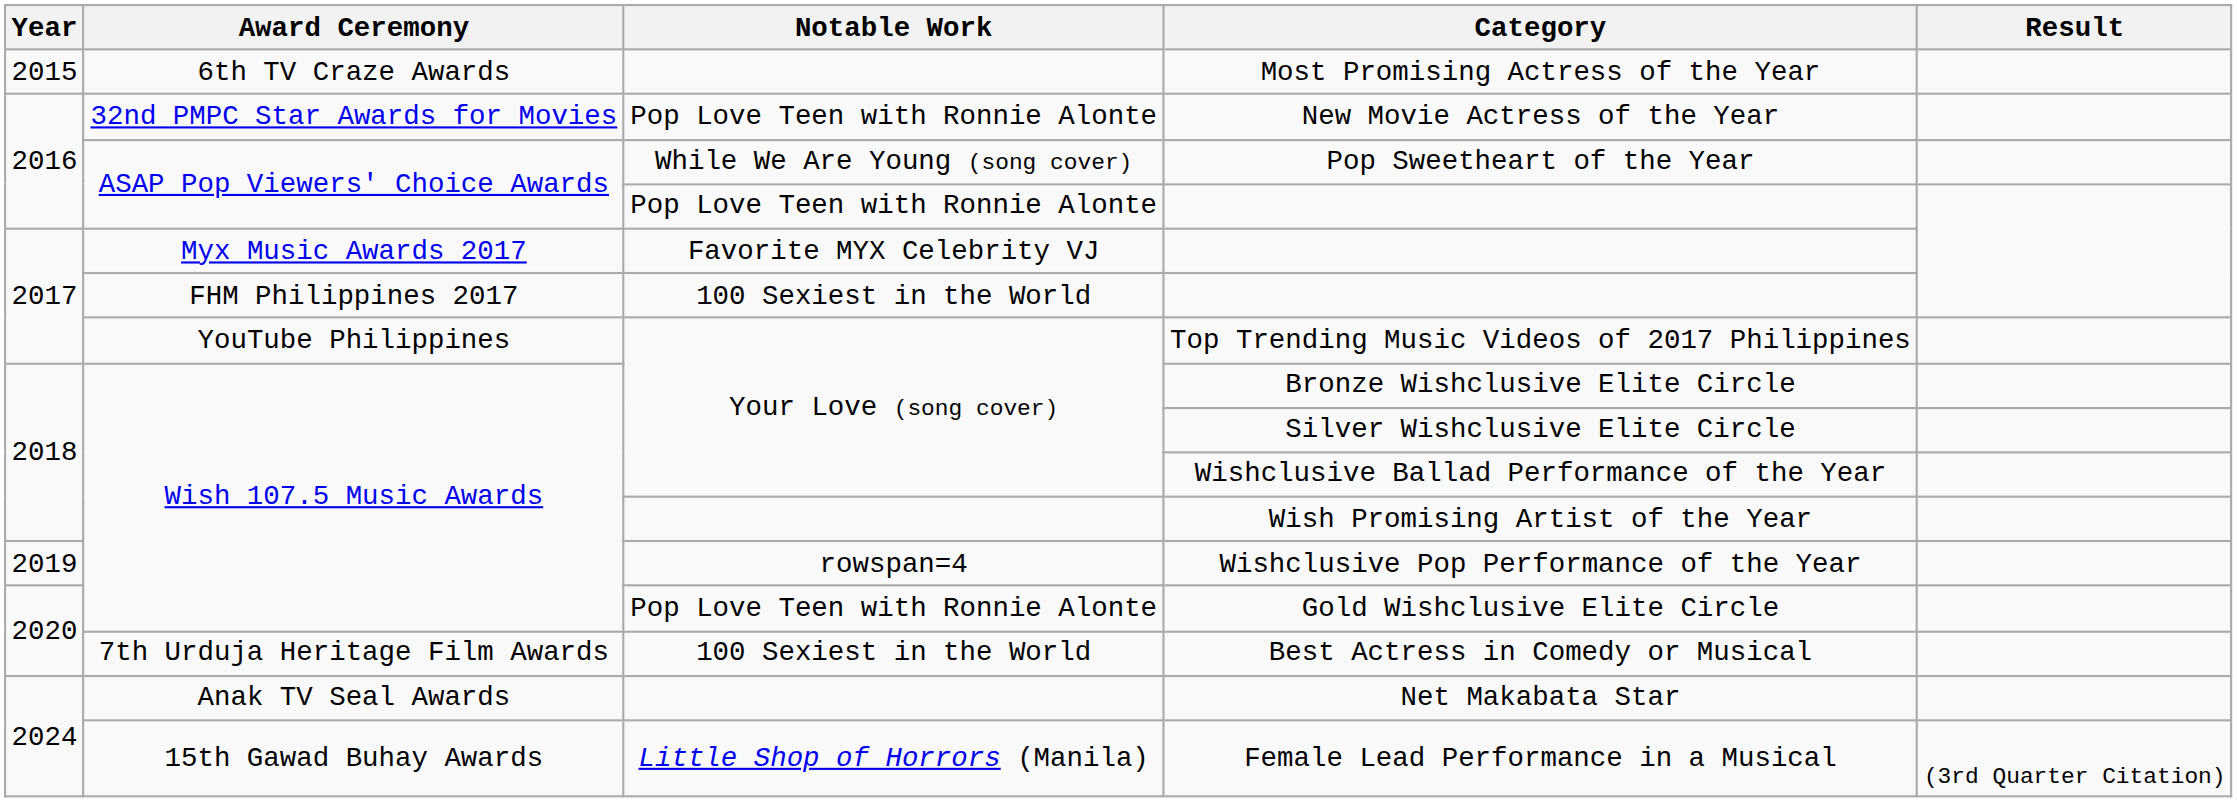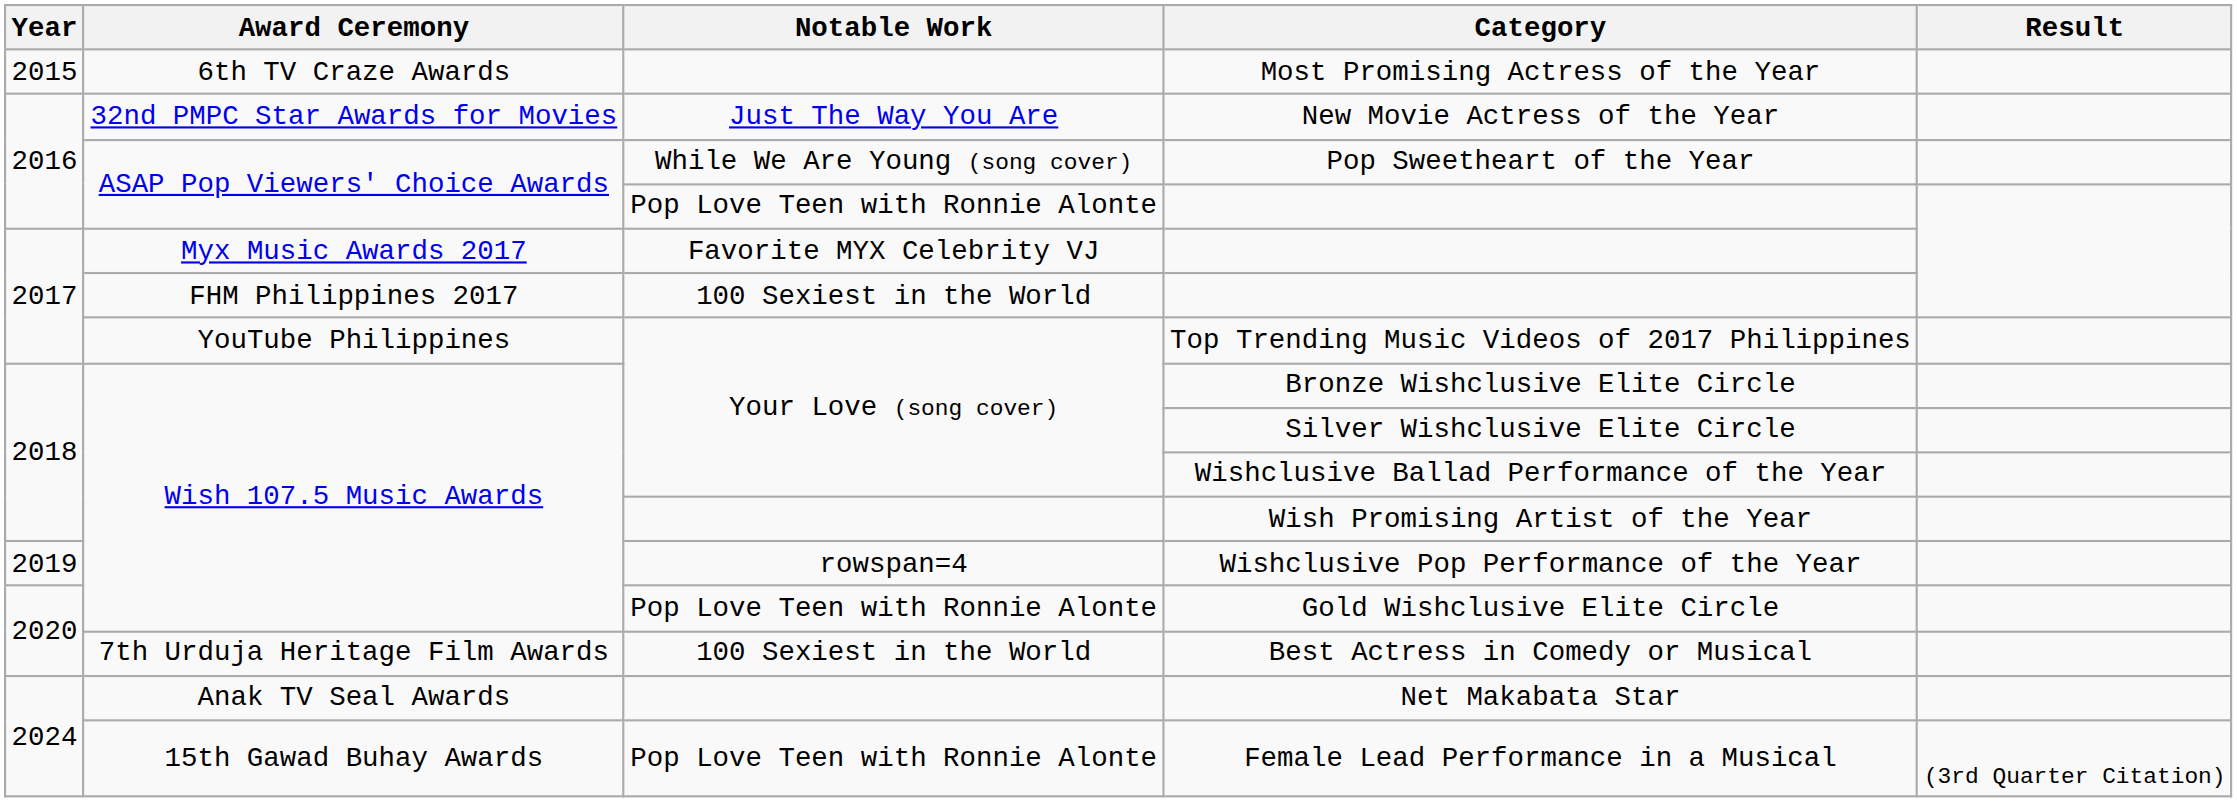(894, 117) Pop Love Teen with Ronnie Alonte -> (894, 117) Just The Way You Are
(894, 759) Little Shop of Horrors (Manila) -> (894, 759) Pop Love Teen with Ronnie Alonte
